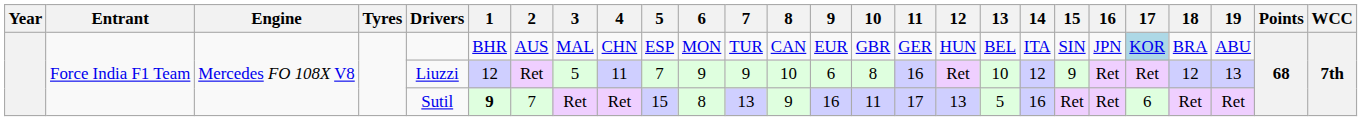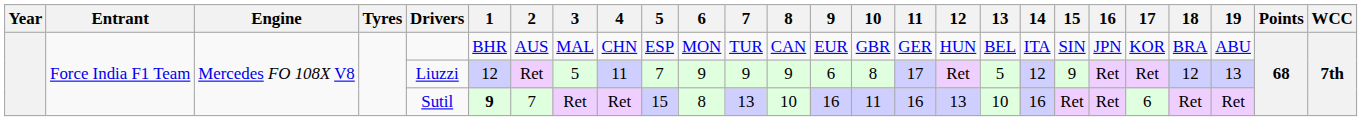(1147, 46) lightblue background -> (1147, 46) no background
(788, 74) 10 -> (788, 74) 9
(915, 74) 16 -> (915, 74) 17
(1000, 74) 10 -> (1000, 74) 5
(788, 102) 9 -> (788, 102) 10
(915, 102) 17 -> (915, 102) 16
(1000, 102) 5 -> (1000, 102) 10
